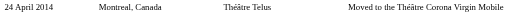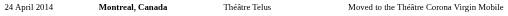(130, 7) normal -> (133, 7) bold
